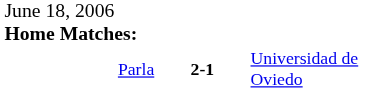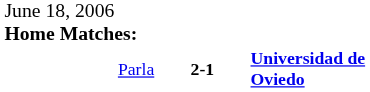(304, 68) normal -> (308, 68) bold
